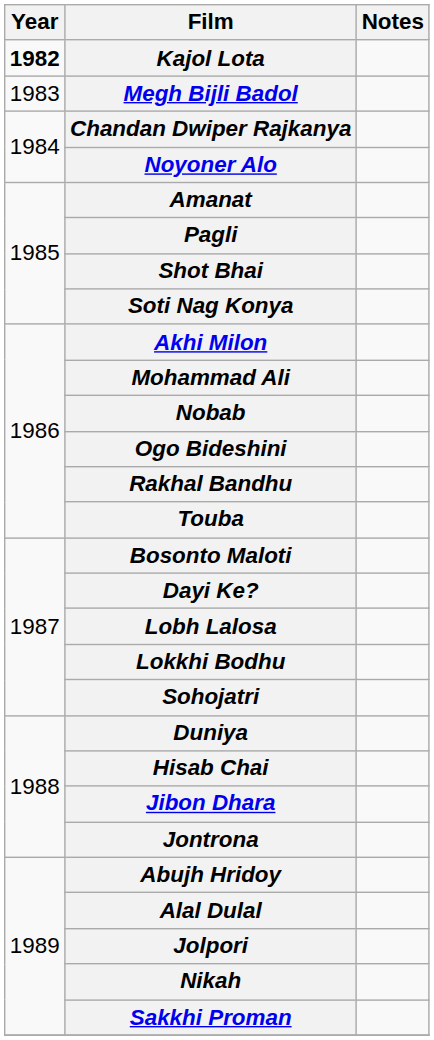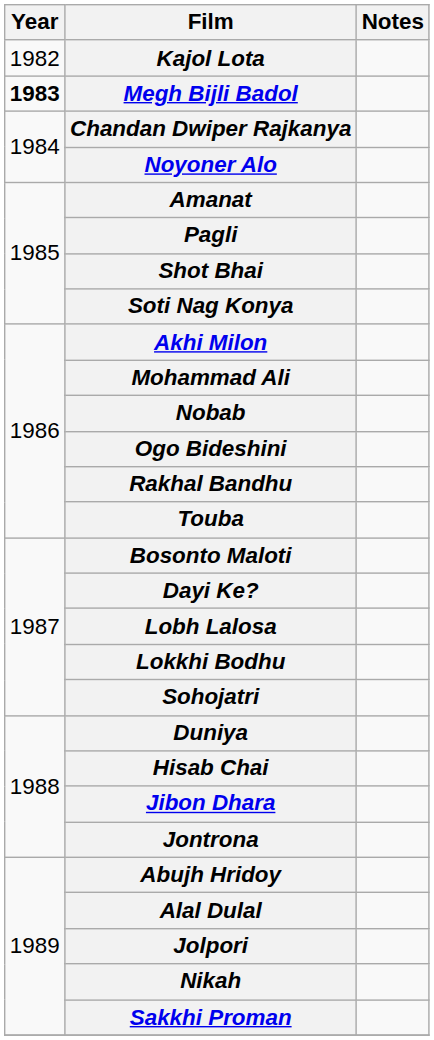(35, 57) bold -> (35, 57) normal
(35, 93) normal -> (35, 93) bold
